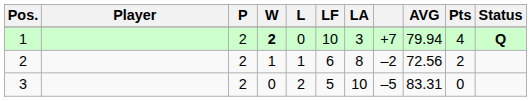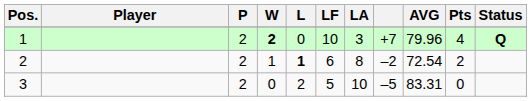(424, 38) 79.94 -> (424, 38) 79.96
(301, 61) normal -> (301, 61) bold
(424, 61) 72.56 -> (424, 61) 72.54
